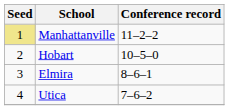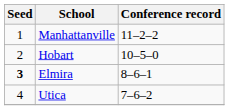(20, 34) khaki background -> (20, 34) no background
(20, 74) normal -> (20, 74) bold
